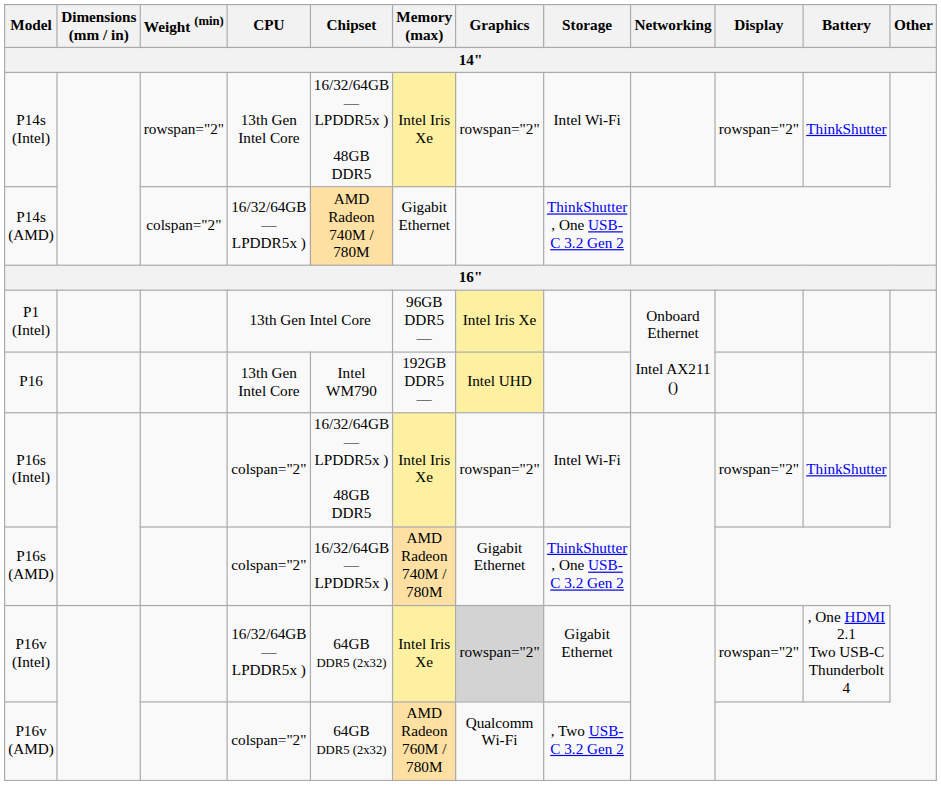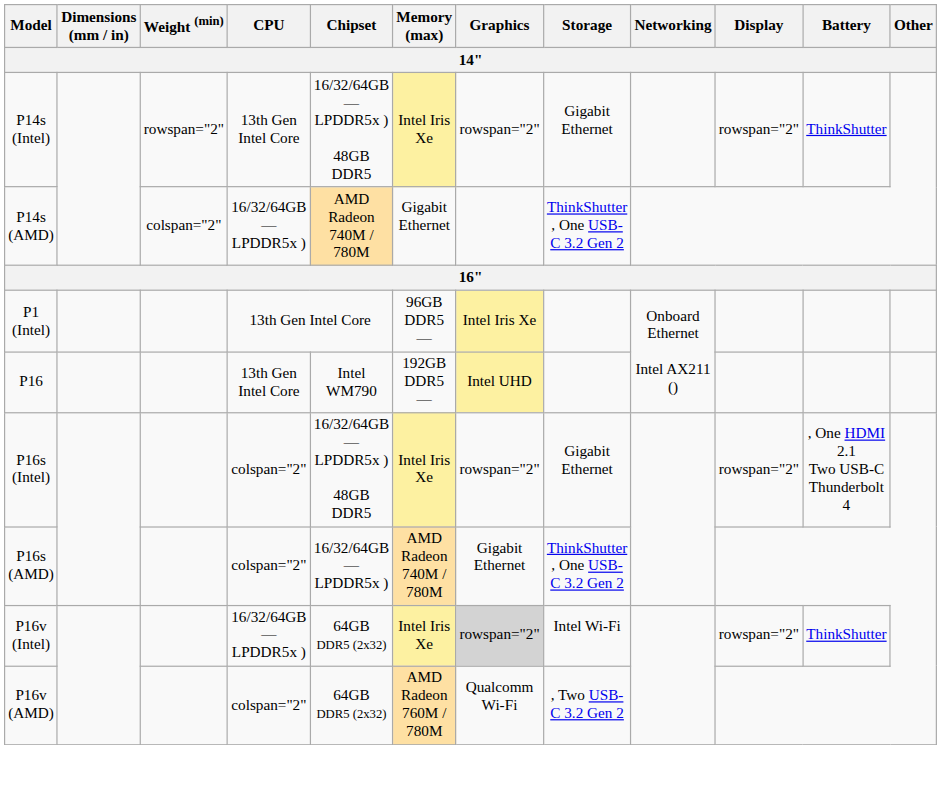(587, 120) Intel Wi-Fi -> (587, 120) Gigabit Ethernet
(587, 460) Intel Wi-Fi -> (587, 460) Gigabit Ethernet
(846, 469) ThinkShutter -> (846, 469) , One HDMI 2.1 Two USB-C Thunderbolt 4
(587, 644) Gigabit Ethernet -> (587, 626) Intel Wi-Fi
(846, 653) , One HDMI 2.1 Two USB-C Thunderbolt 4 -> (846, 635) ThinkShutter
